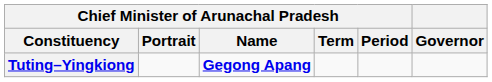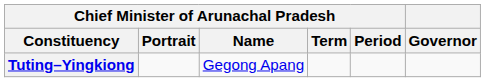(257, 64) bold -> (253, 64) normal
